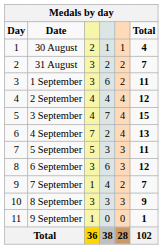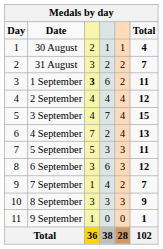(92, 81) normal -> (92, 81) bold
